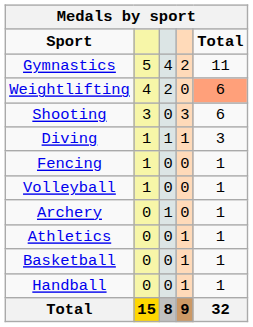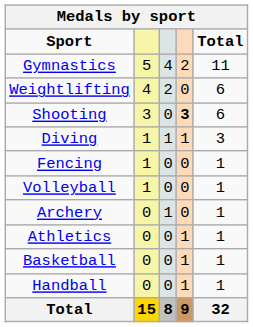(220, 90) lightsalmon background -> (220, 90) no background
(185, 115) normal -> (185, 115) bold
